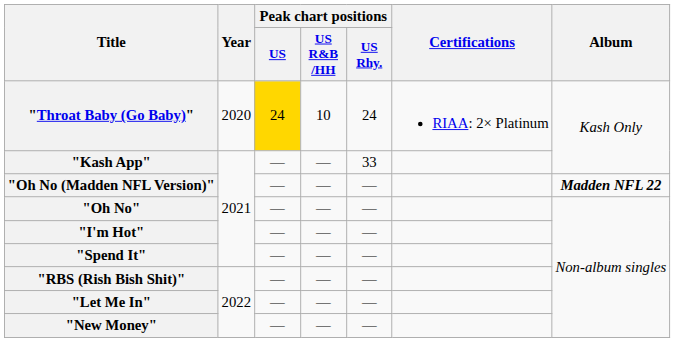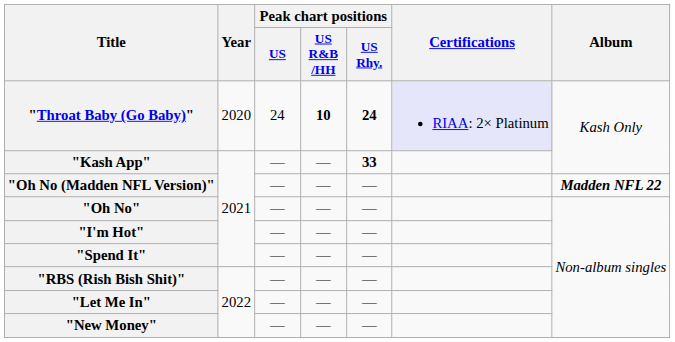(277, 115) gold background -> (277, 115) no background
(323, 115) normal -> (323, 115) bold
(369, 115) normal -> (369, 115) bold
(472, 124) no background -> (472, 124) lavender background
(369, 161) normal -> (369, 161) bold
